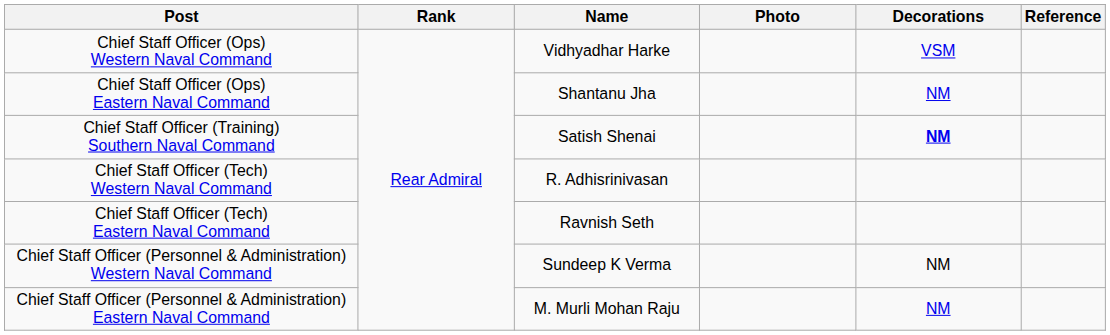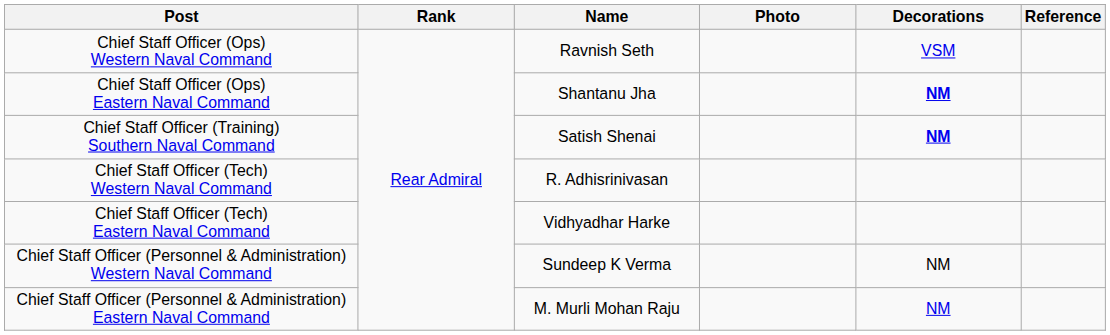(607, 51) Vidhyadhar Harke -> (607, 51) Ravnish Seth
(938, 94) normal -> (938, 94) bold
(607, 222) Ravnish Seth -> (607, 222) Vidhyadhar Harke
